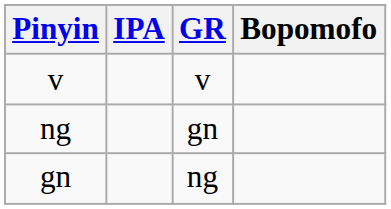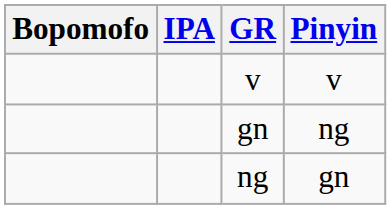columns swapped: (309, 29) <-> (56, 29)
